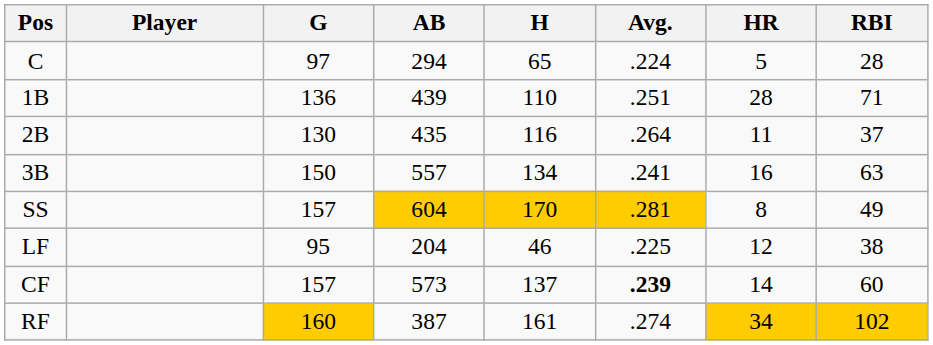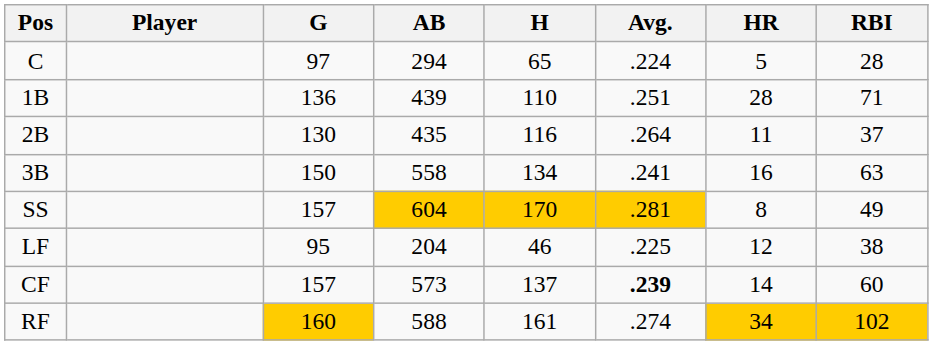(429, 172) 557 -> (429, 172) 558
(429, 321) 387 -> (429, 321) 588
